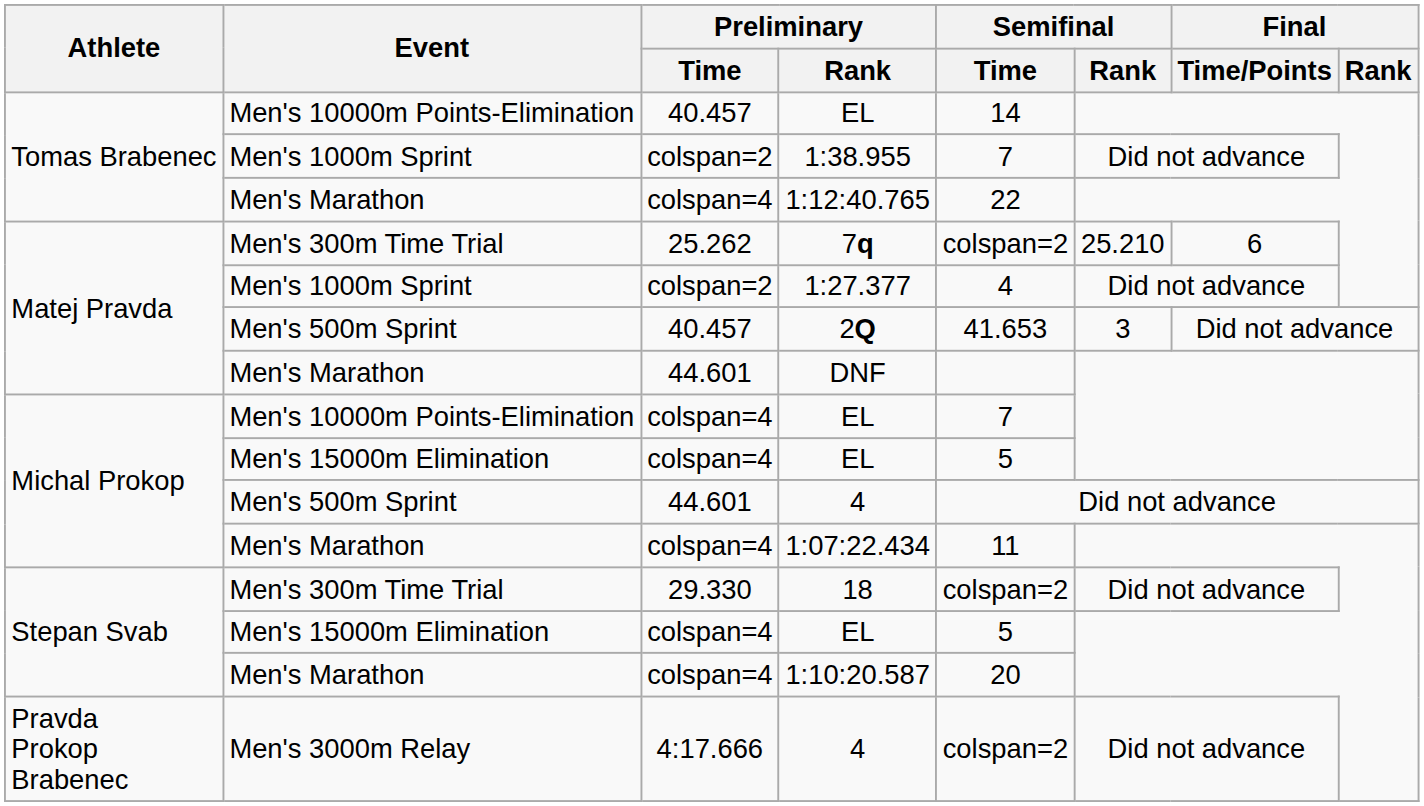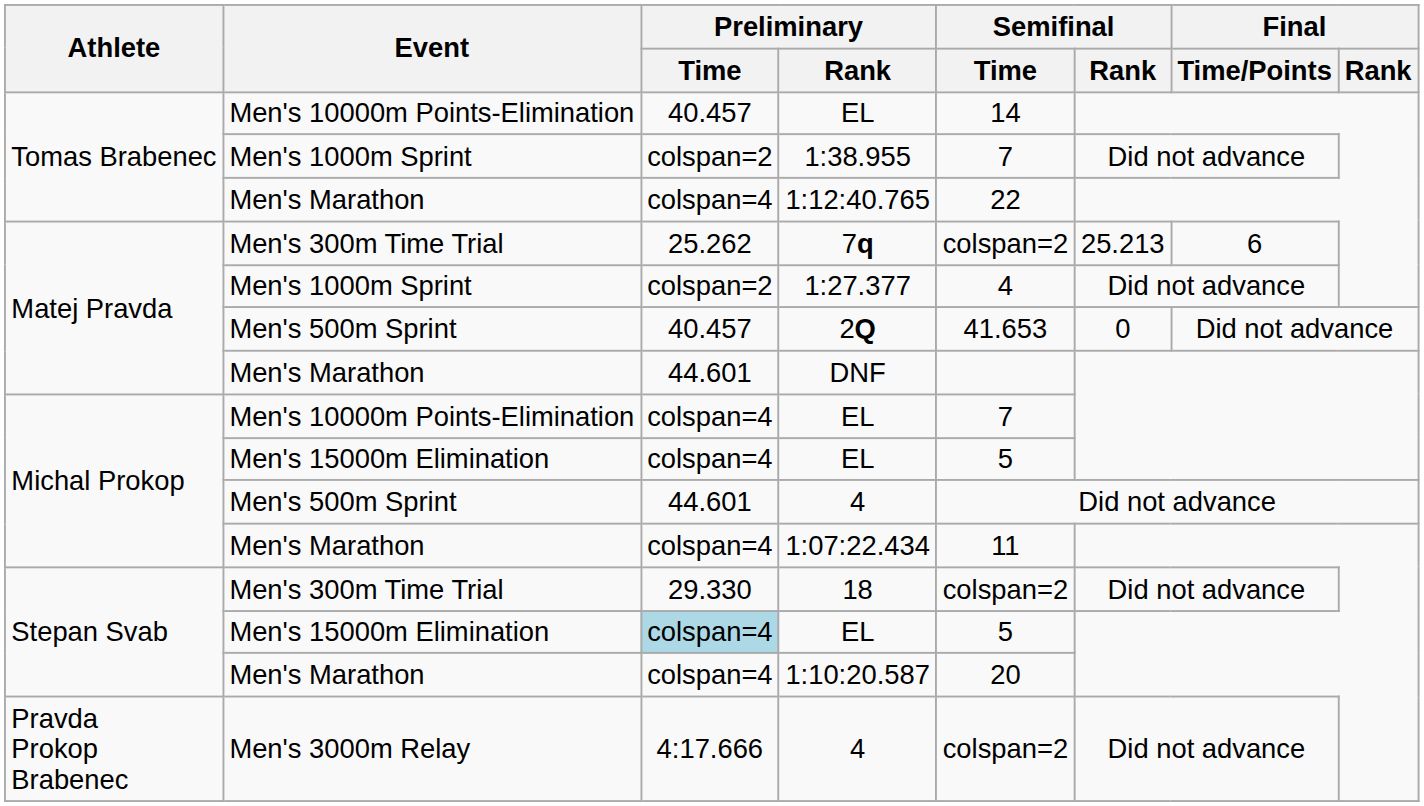(1123, 243) 25.210 -> (1123, 243) 25.213
(1123, 330) 3 -> (1123, 330) 0
(710, 632) no background -> (710, 632) lightblue background
